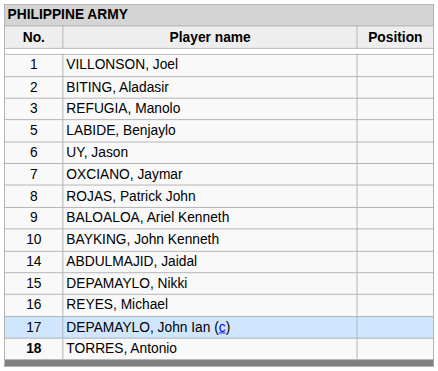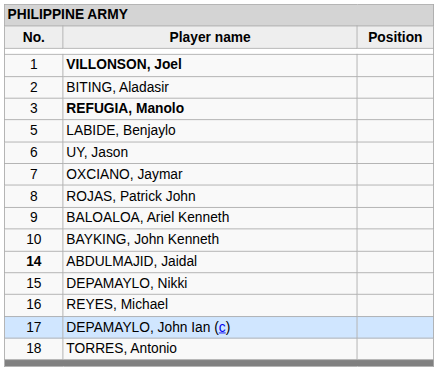(122, 65) normal -> (124, 65) bold
(123, 109) normal -> (125, 109) bold
(34, 261) normal -> (34, 261) bold
(34, 349) bold -> (34, 349) normal
